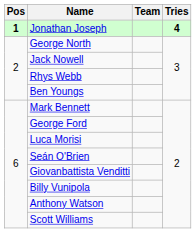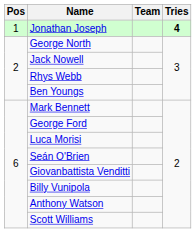(16, 28) bold -> (16, 28) normal
